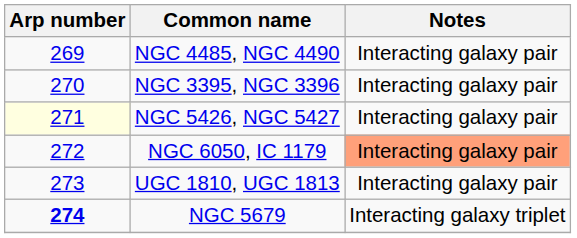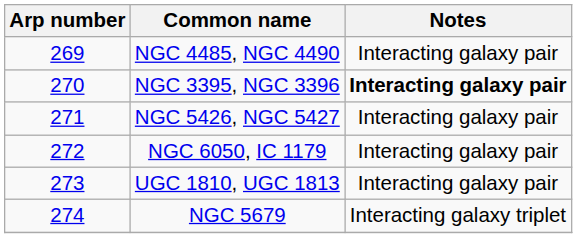(457, 85) normal -> (458, 85) bold
(67, 118) lightyellow background -> (67, 118) no background
(457, 150) lightsalmon background -> (458, 150) no background
(67, 215) bold -> (67, 215) normal
